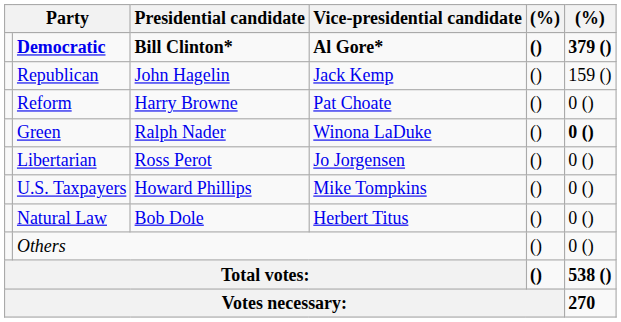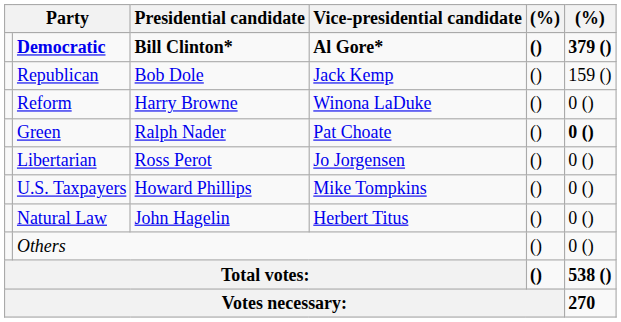(182, 75) John Hagelin -> (169, 75) Bob Dole
(352, 103) Pat Choate -> (372, 103) Winona LaDuke
(372, 132) Winona LaDuke -> (352, 132) Pat Choate
(169, 217) Bob Dole -> (182, 217) John Hagelin
